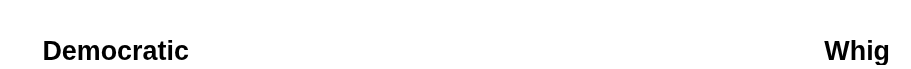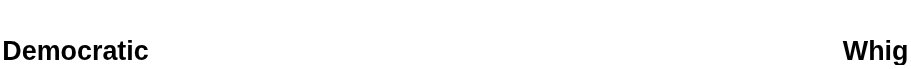+ column: (601, 13)
